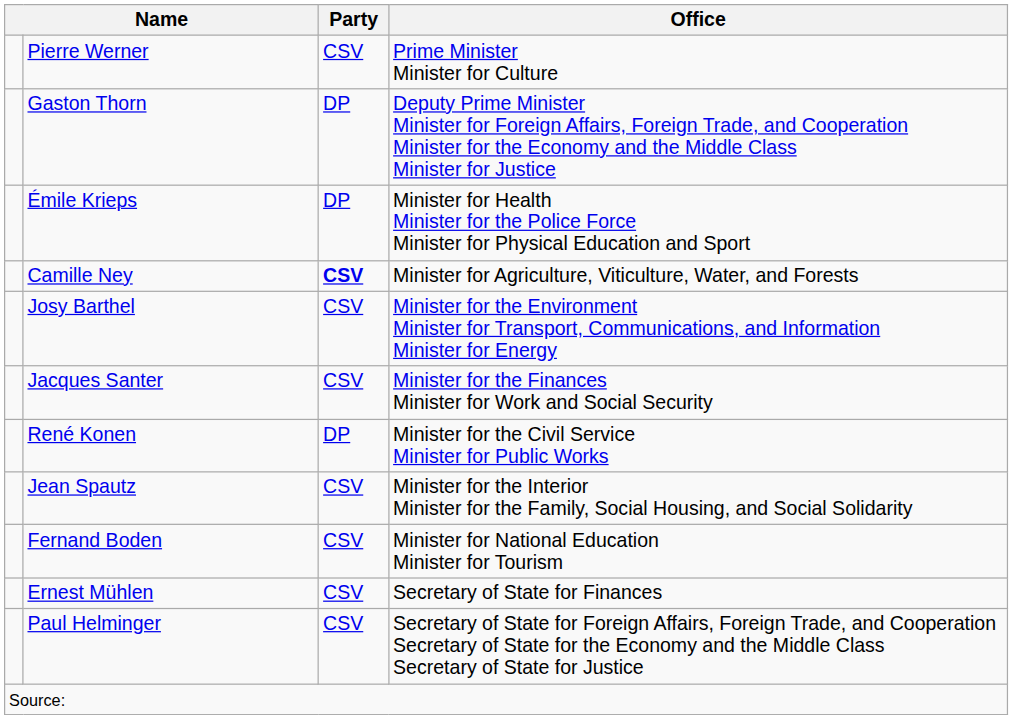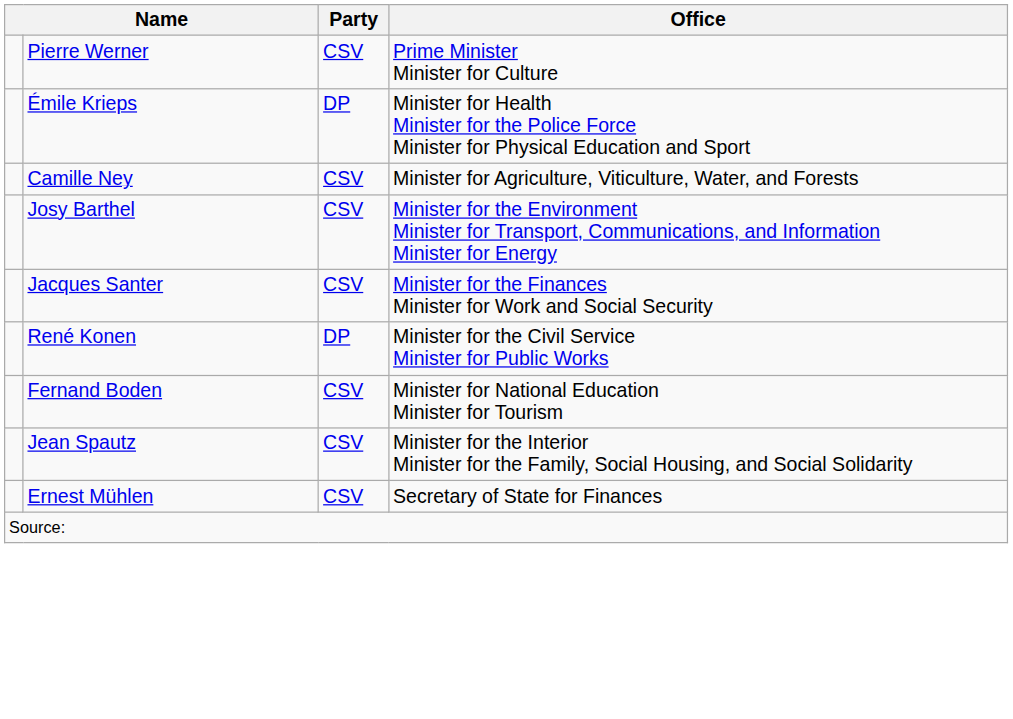- row: (87, 103)
(343, 275) bold -> (343, 178) normal
rows swapped: (82, 487) <-> (95, 540)
- row: (94, 624)
